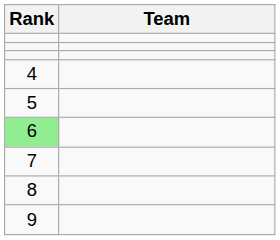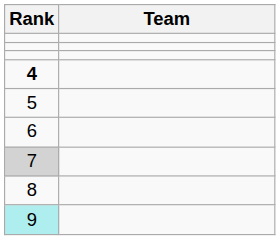(32, 73) normal -> (32, 73) bold
(32, 132) lightgreen background -> (32, 132) no background
(32, 161) no background -> (32, 161) lightgrey background
(32, 219) no background -> (32, 219) paleturquoise background
